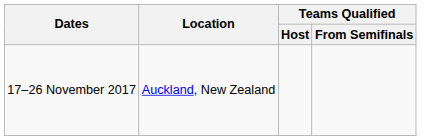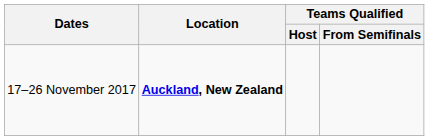(208, 90) normal -> (212, 90) bold
